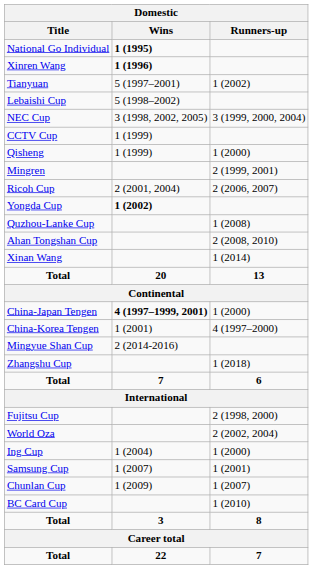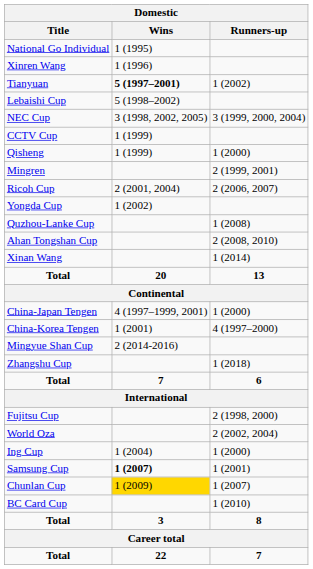(133, 48) bold -> (133, 48) normal
(133, 65) bold -> (133, 65) normal
(147, 83) normal -> (147, 83) bold
(133, 205) bold -> (133, 205) normal
(161, 310) bold -> (161, 310) normal
(133, 468) normal -> (133, 468) bold
(133, 485) no background -> (133, 485) gold background
